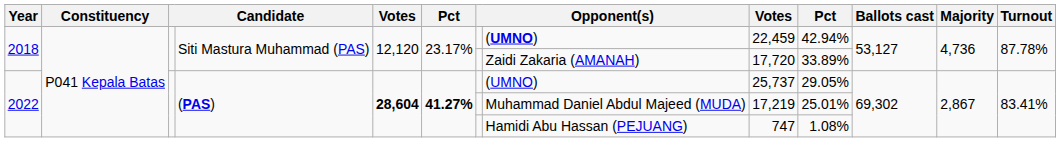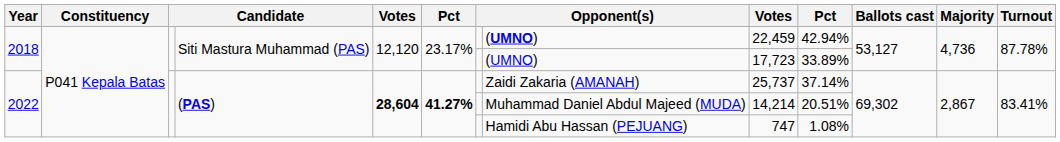(562, 60) Zaidi Zakaria (AMANAH) -> (512, 60) (UMNO)
(774, 60) 17,720 -> (774, 60) 17,723
(512, 82) (UMNO) -> (562, 82) Zaidi Zakaria (AMANAH)
(825, 82) 29.05% -> (825, 82) 37.14%
(774, 104) 17,219 -> (774, 104) 14,214
(825, 104) 25.01% -> (825, 104) 20.51%
